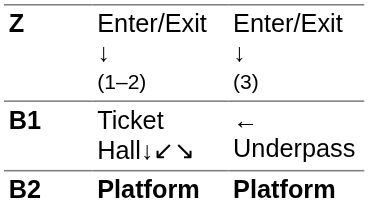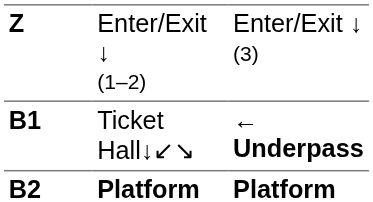(294, 134) normal -> (298, 134) bold
